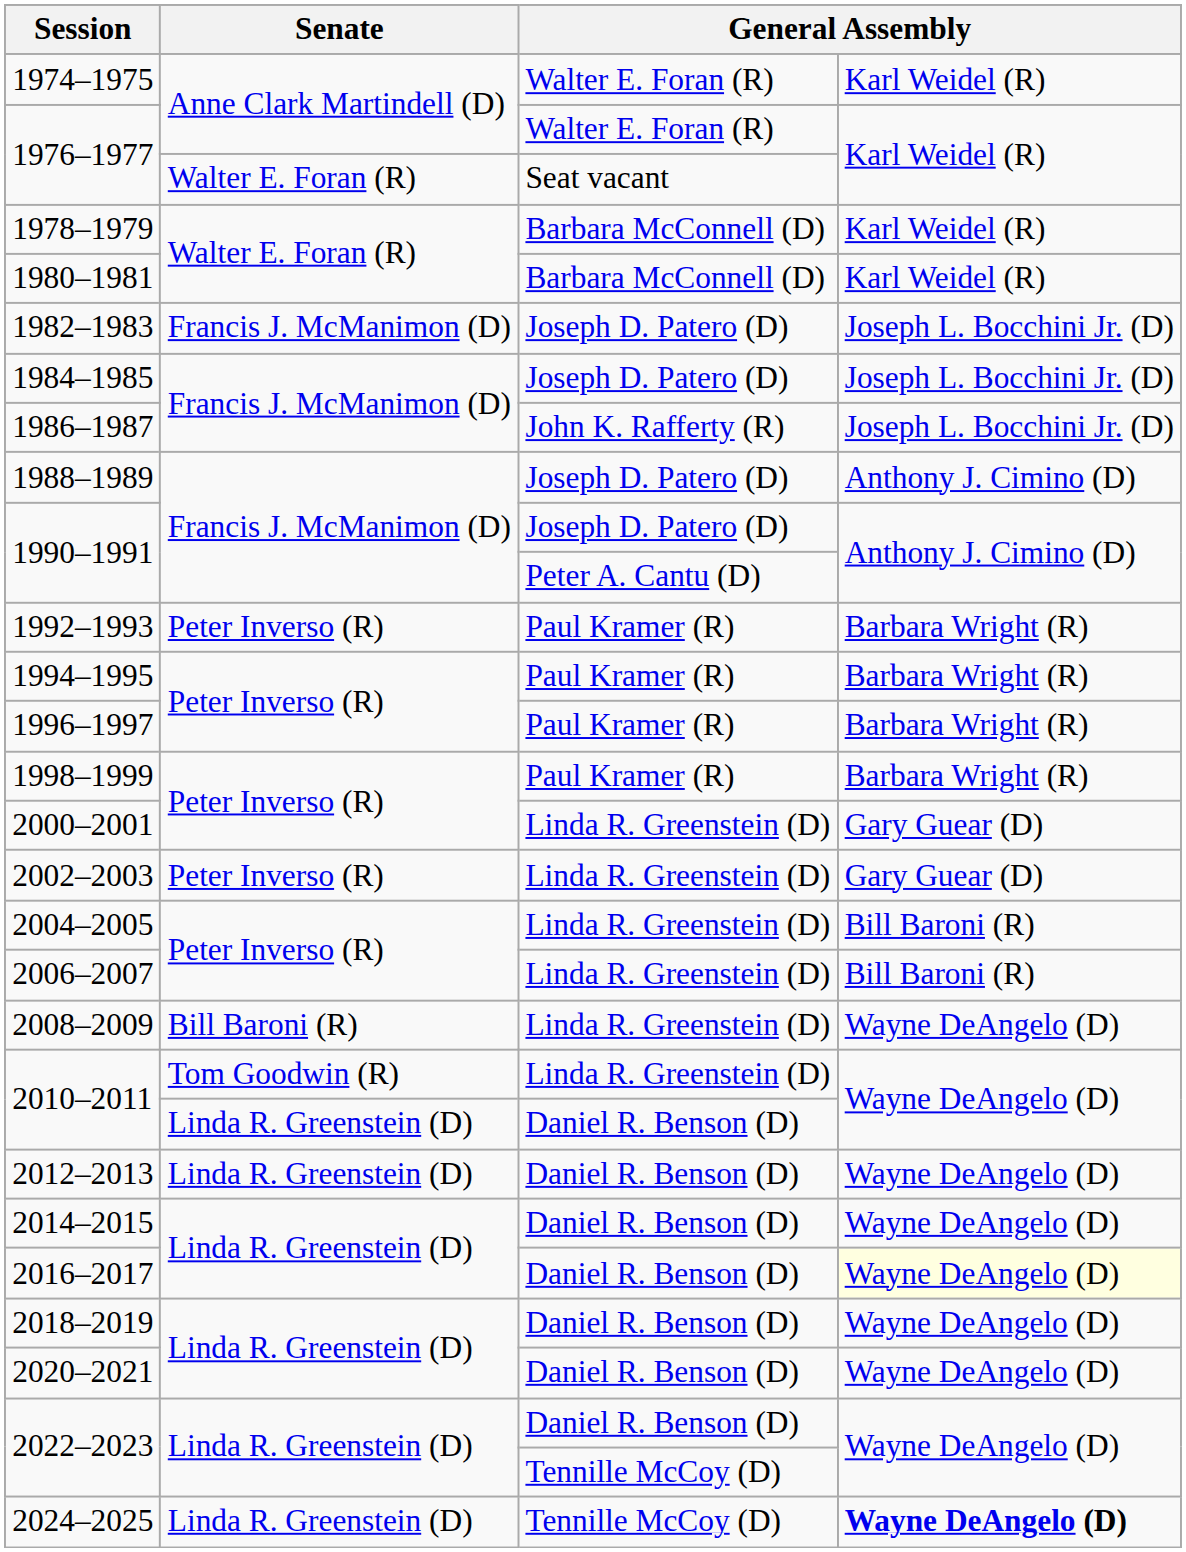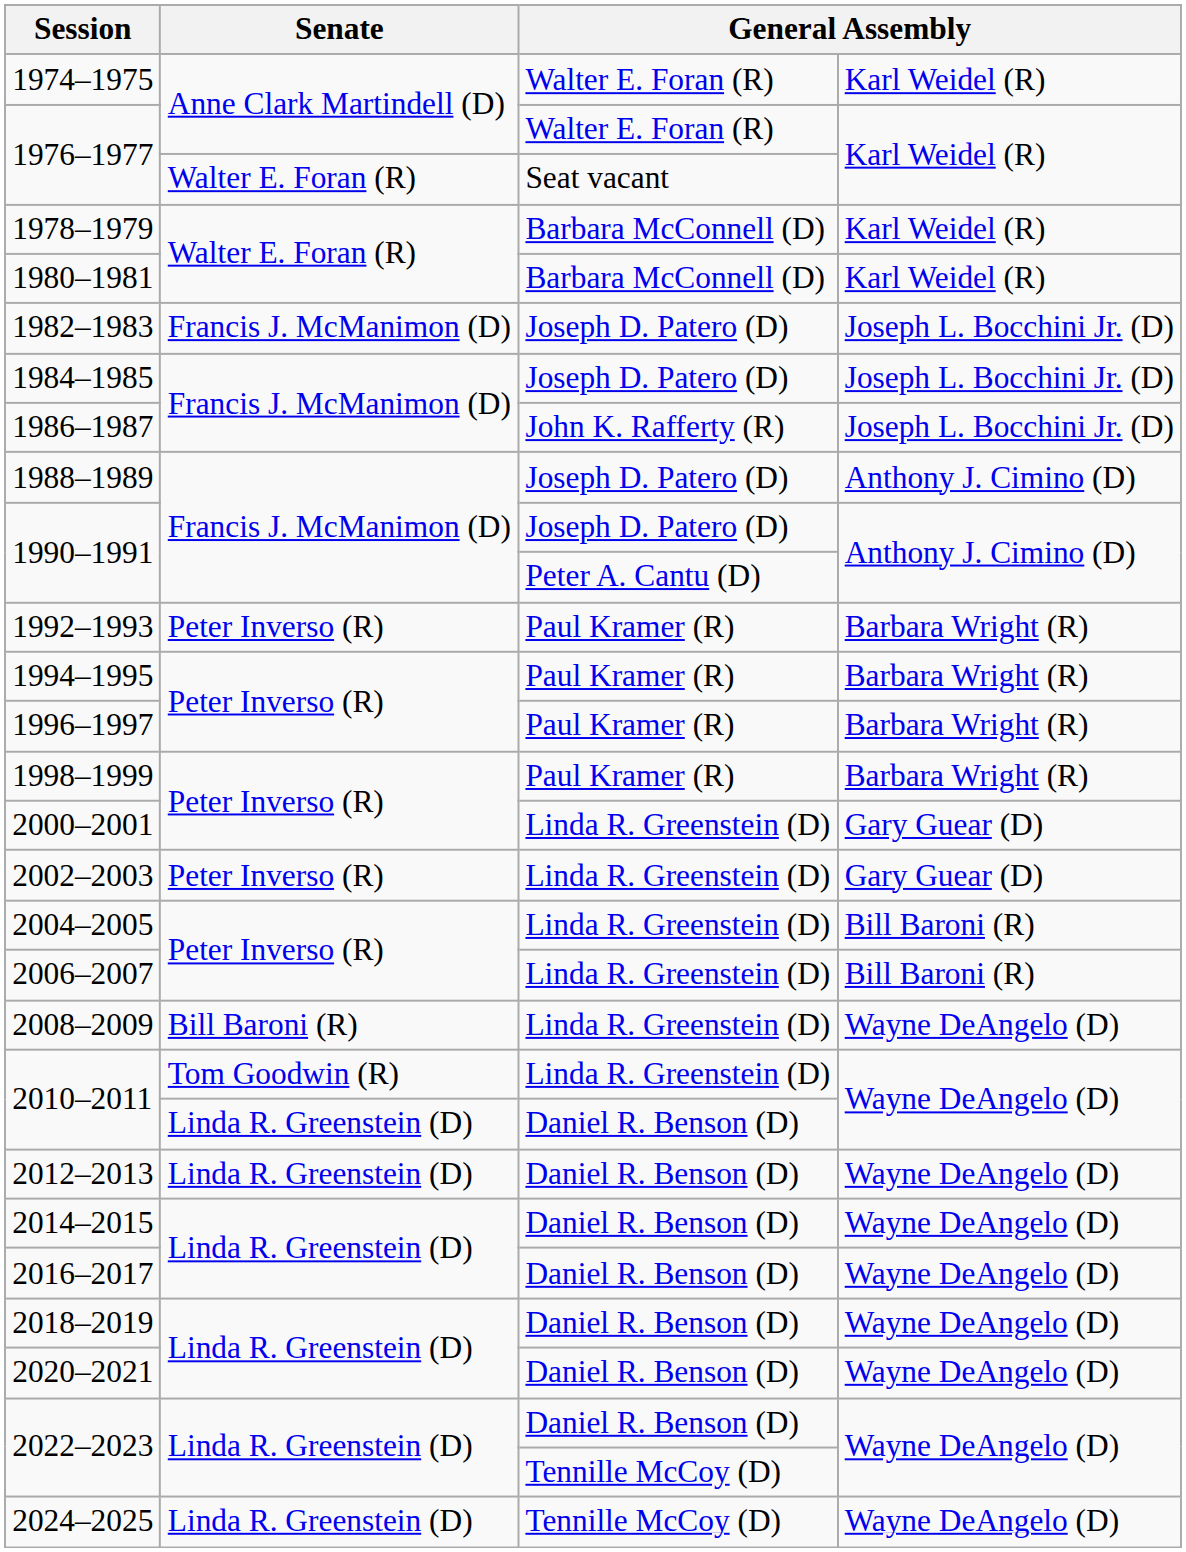(982, 1272) lightyellow background -> (982, 1272) no background
(986, 1521) bold -> (982, 1521) normal
